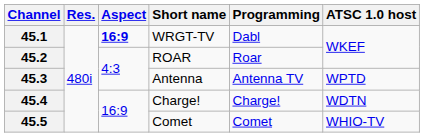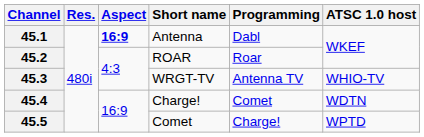(183, 36) WRGT-TV -> (177, 36) Antenna
(177, 79) Antenna -> (183, 79) WRGT-TV
(346, 79) WPTD -> (355, 79) WHIO-TV
(256, 100) Charge! -> (252, 100) Comet
(252, 121) Comet -> (256, 121) Charge!
(355, 121) WHIO-TV -> (346, 121) WPTD
